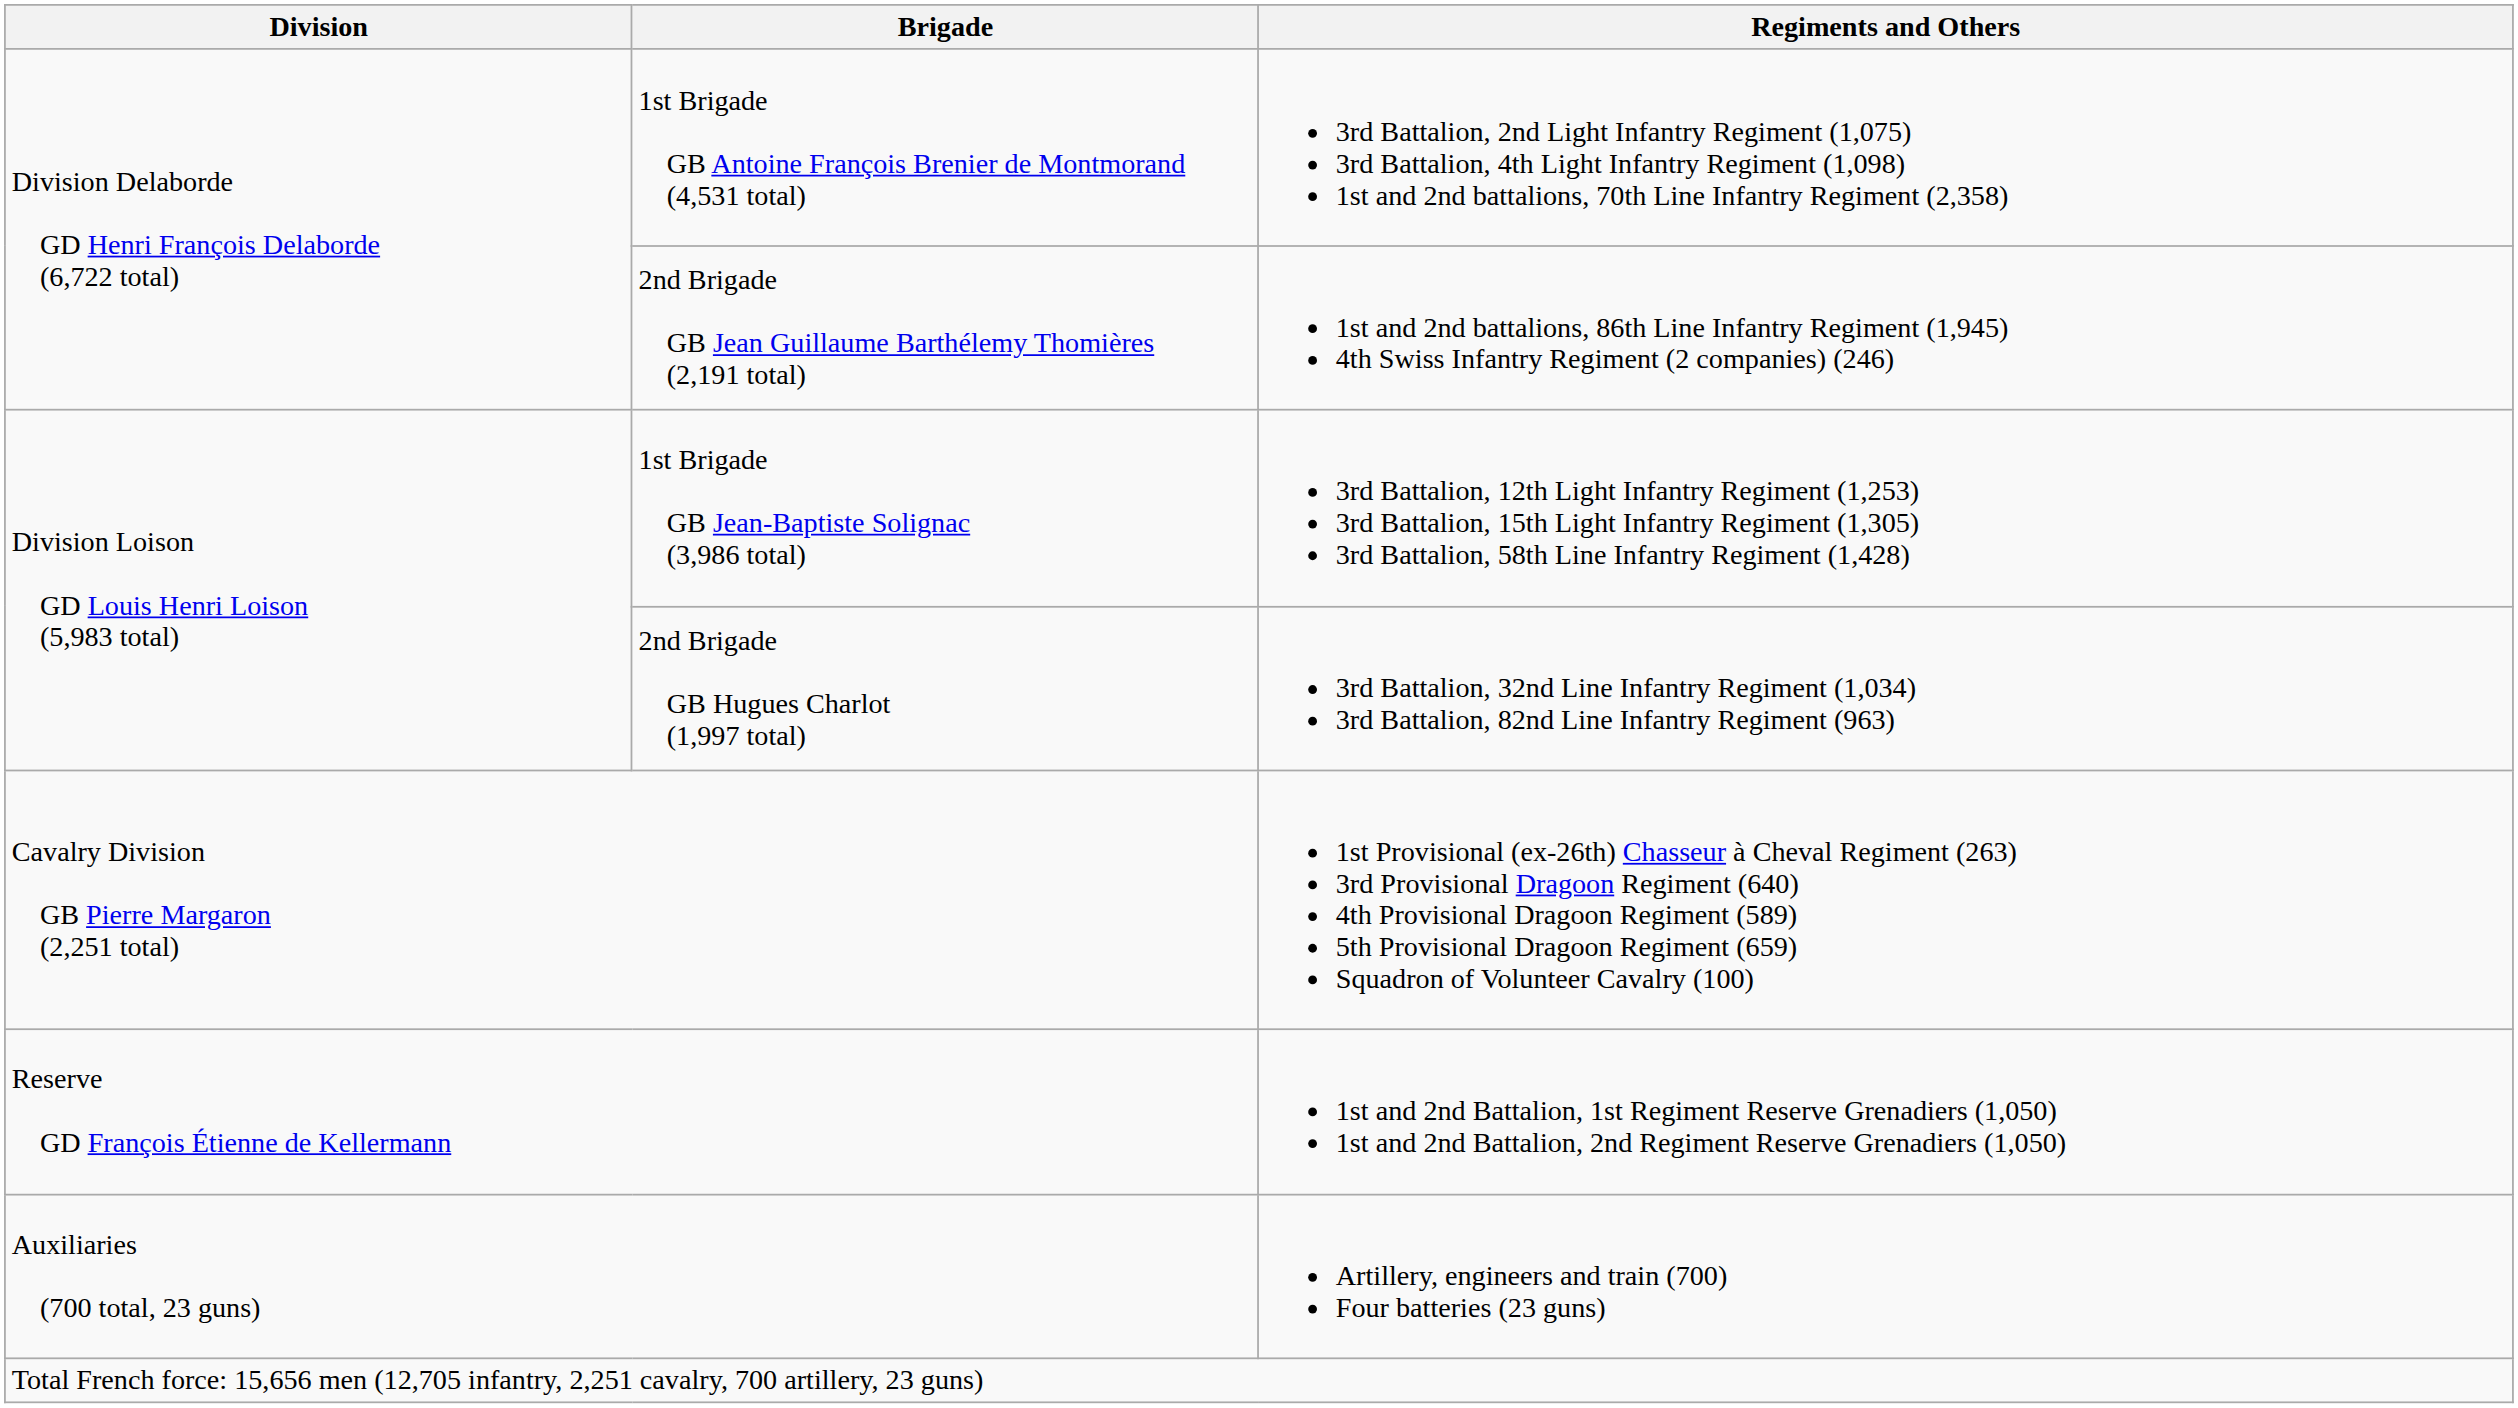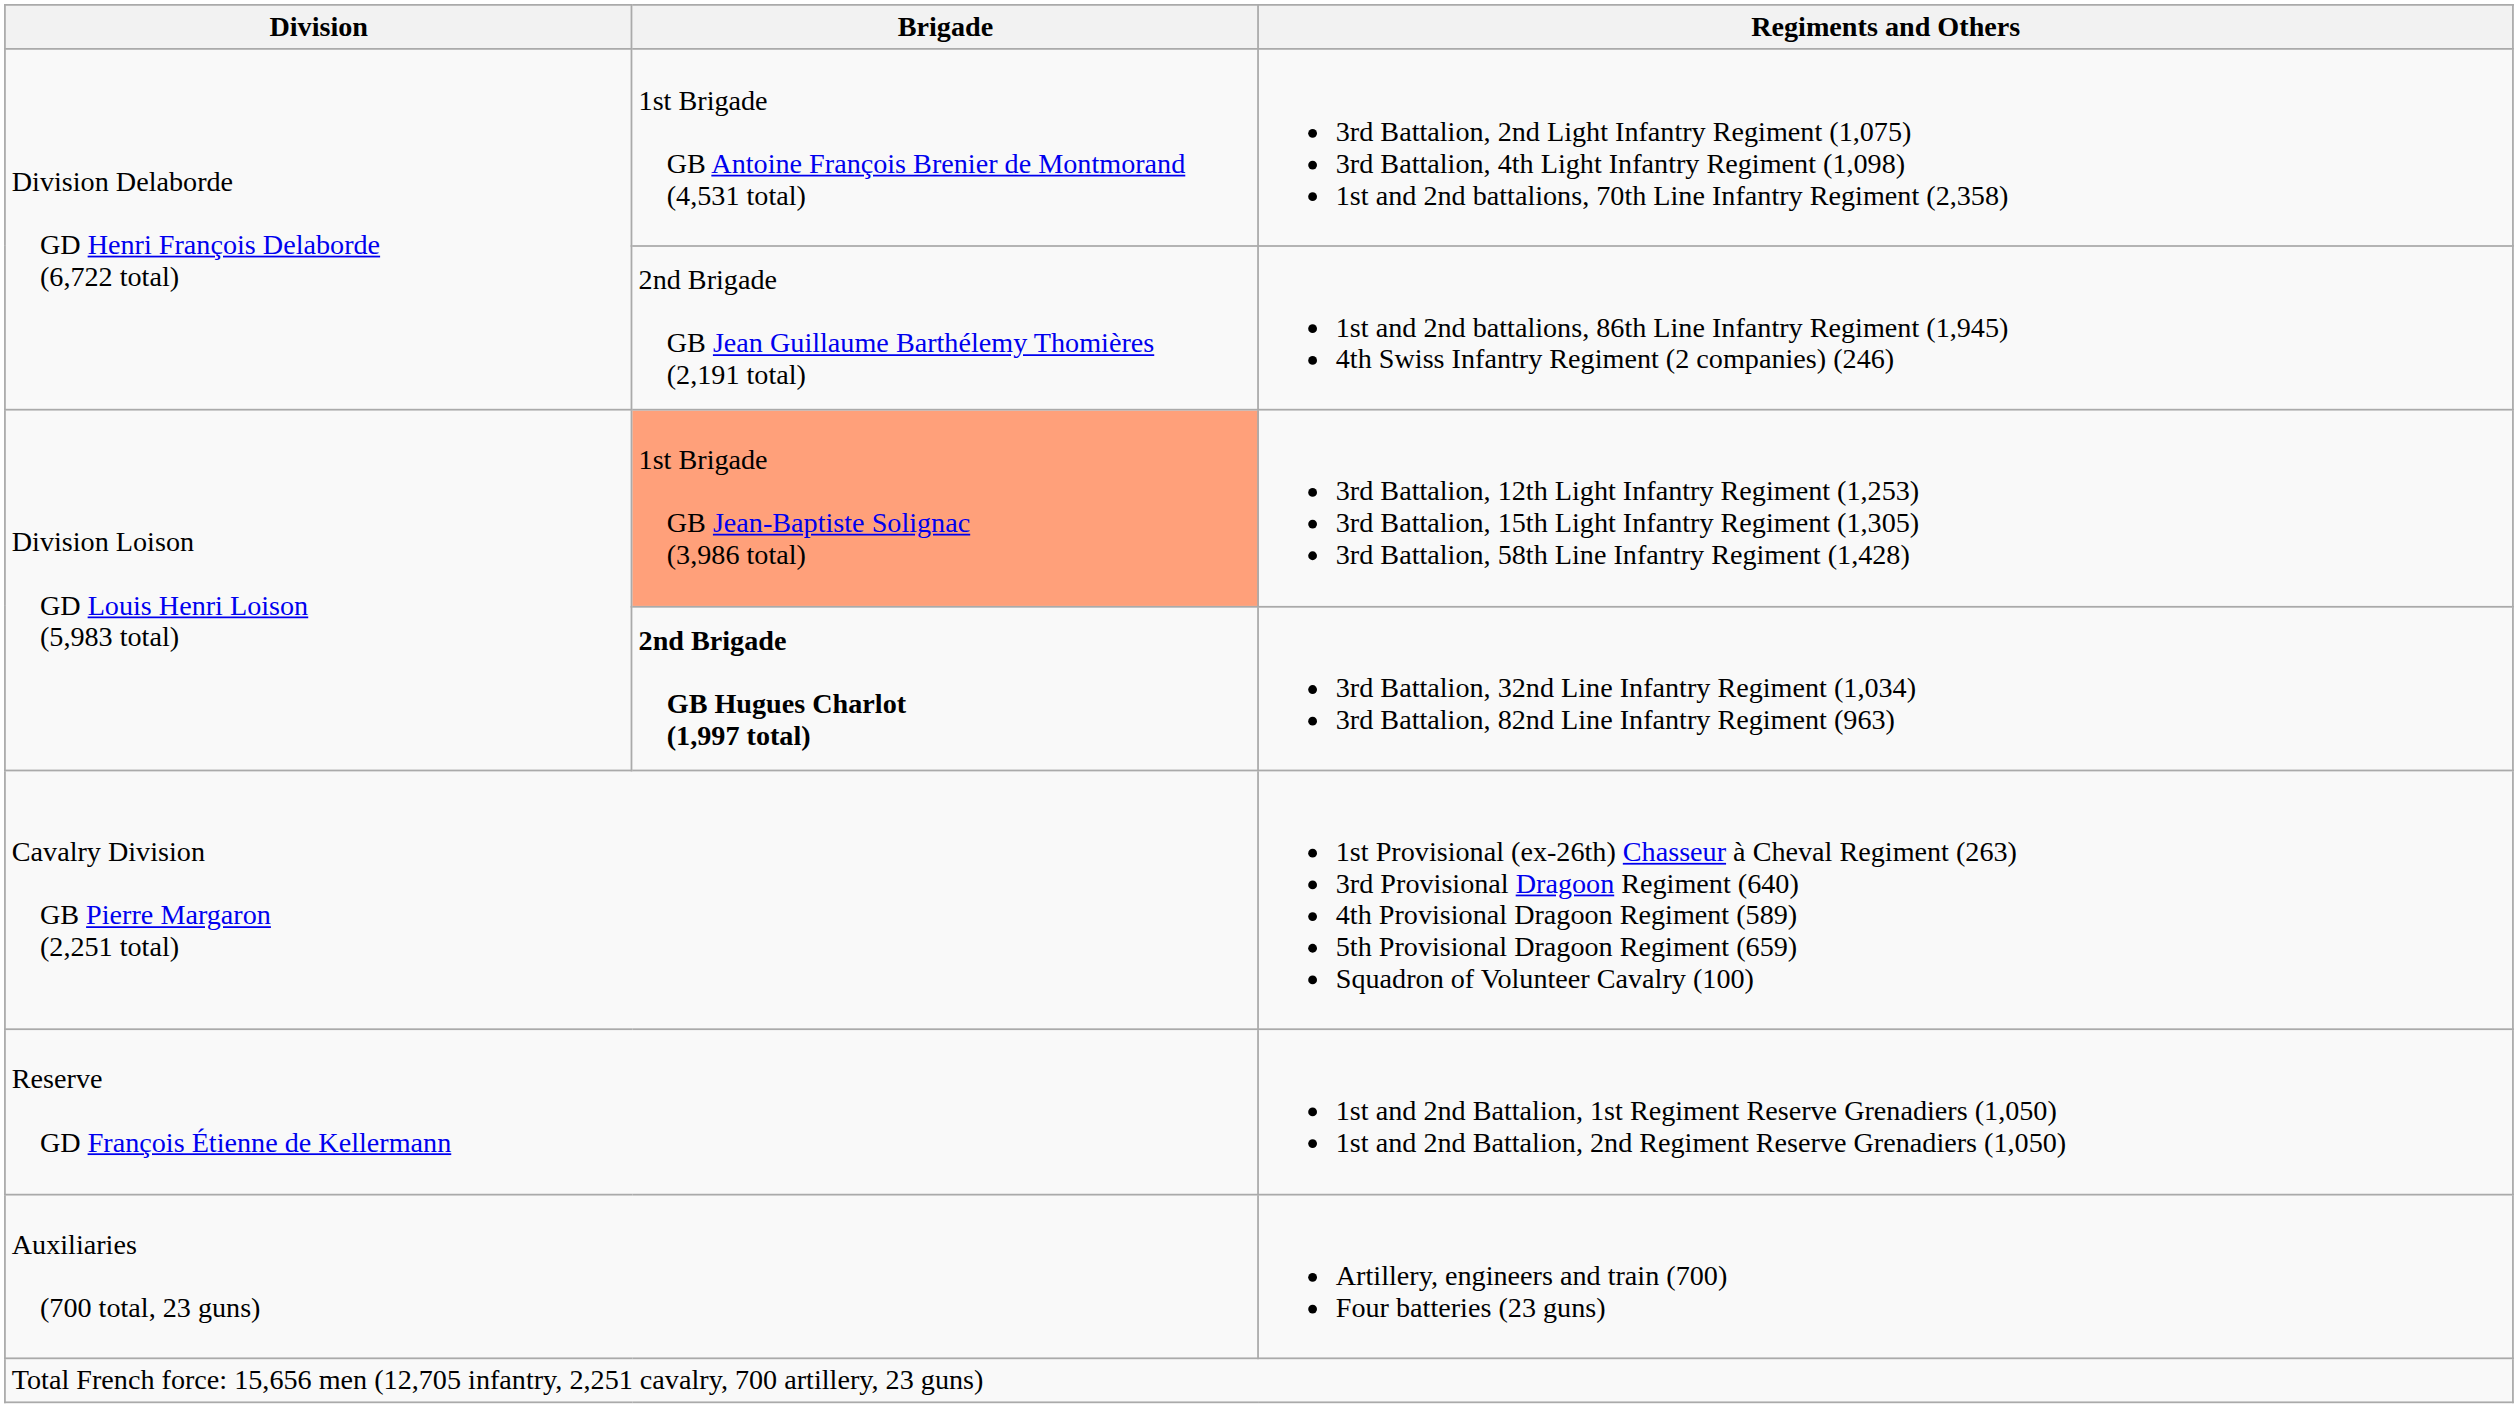(804, 507) no background -> (804, 507) lightsalmon background
(765, 687) normal -> (772, 687) bold
